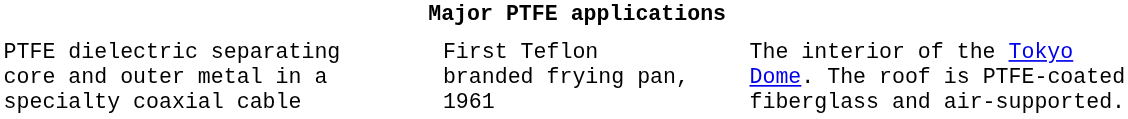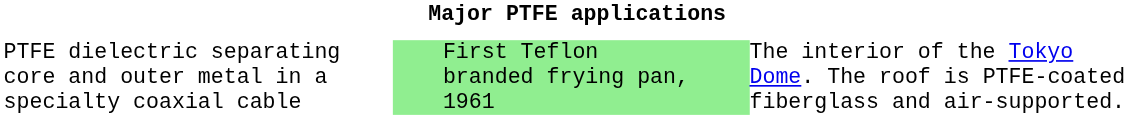(566, 78) no background -> (566, 78) lightgreen background
